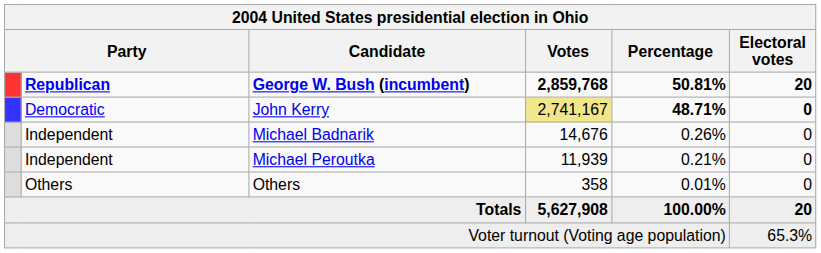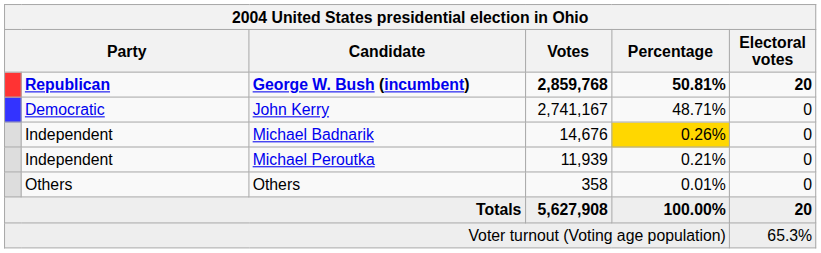(573, 110) khaki background -> (573, 110) no background
(699, 110) bold -> (699, 110) normal
(808, 110) bold -> (808, 110) normal
(703, 135) no background -> (703, 135) gold background
